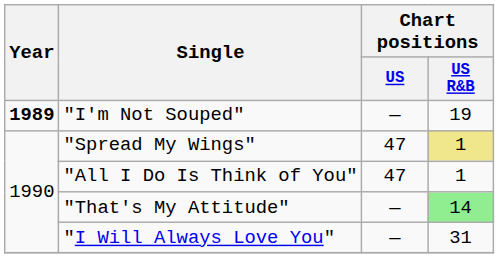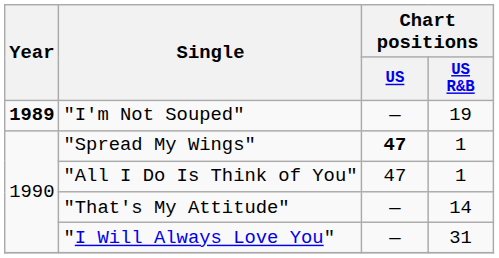(395, 146) normal -> (395, 146) bold
(461, 146) khaki background -> (461, 146) no background
(461, 207) lightgreen background -> (461, 207) no background
